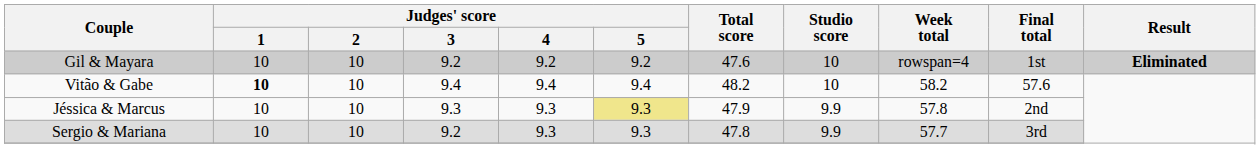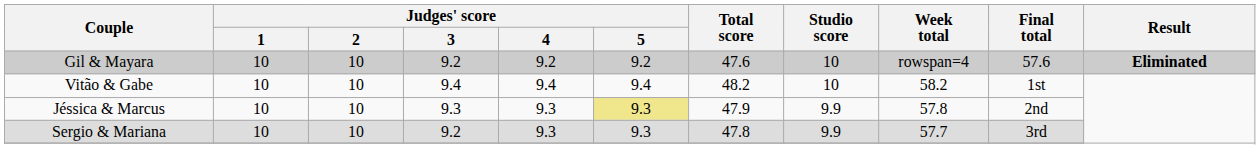(1036, 62) 1st -> (1036, 62) 57.6
(261, 85) bold -> (261, 85) normal
(1036, 85) 57.6 -> (1036, 85) 1st
